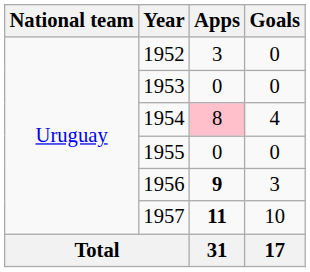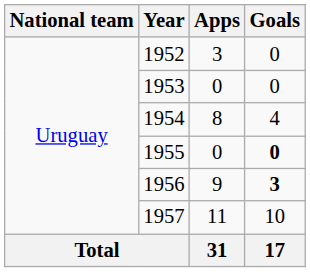(217, 119) pink background -> (217, 119) no background
(275, 151) normal -> (275, 151) bold
(217, 184) bold -> (217, 184) normal
(275, 184) normal -> (275, 184) bold
(217, 217) bold -> (217, 217) normal
